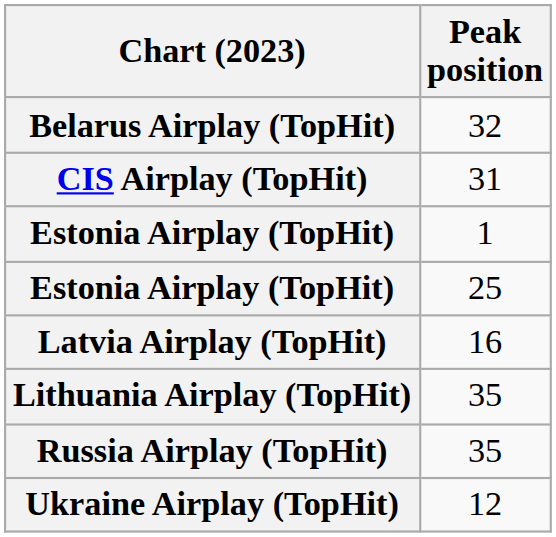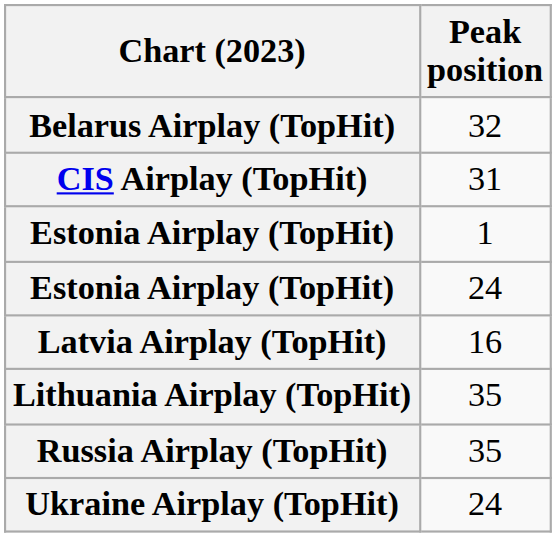(485, 287) 25 -> (485, 287) 24
(485, 504) 12 -> (485, 504) 24
